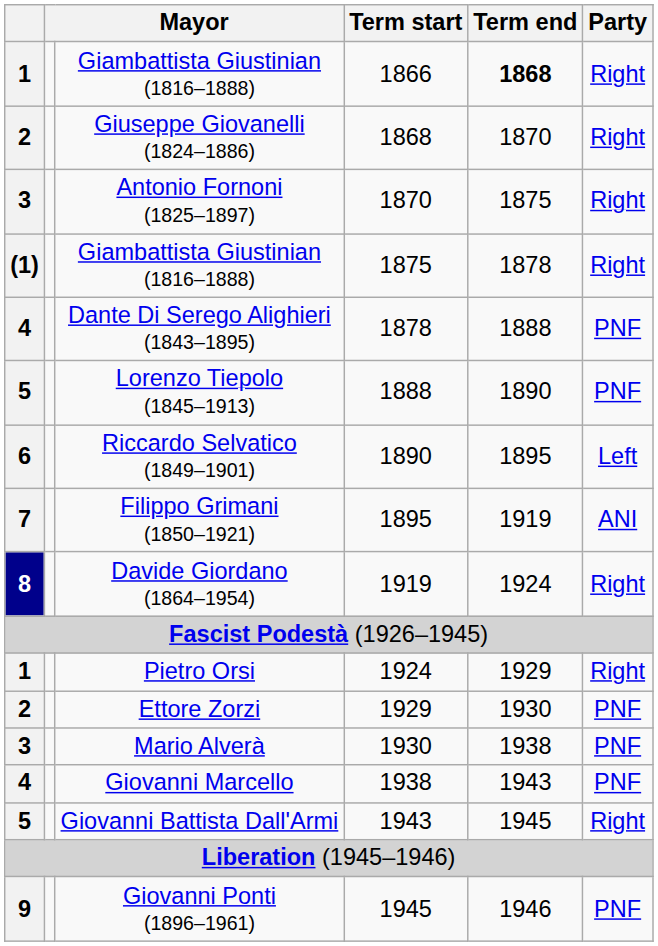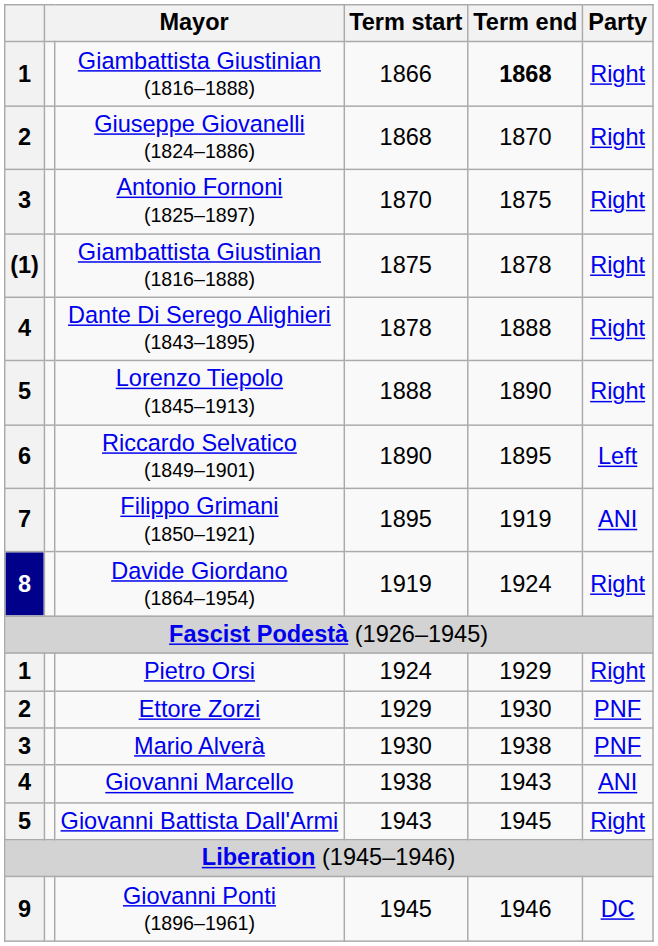(618, 328) PNF -> (618, 328) Right
(618, 392) PNF -> (618, 392) Right
(618, 783) PNF -> (618, 783) ANI
(618, 908) PNF -> (618, 908) DC
